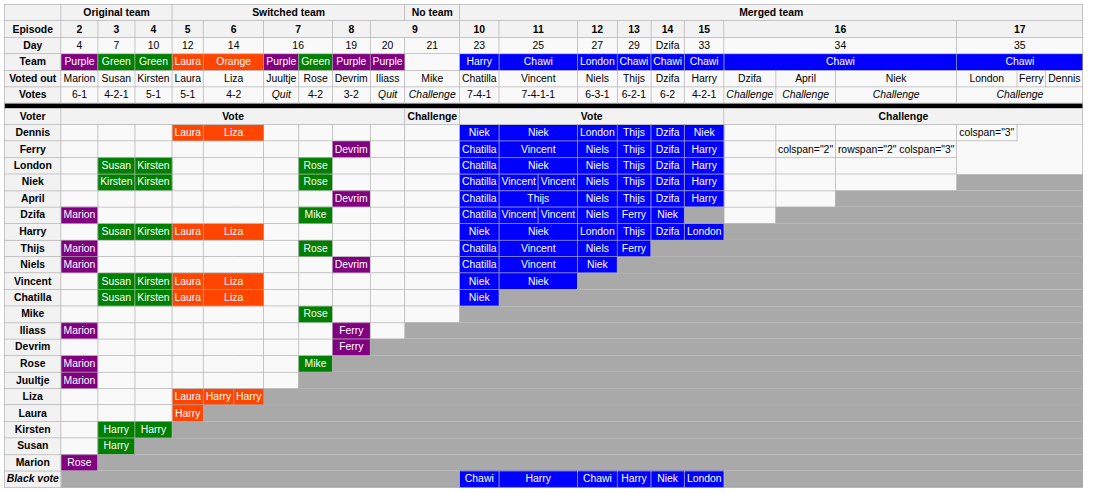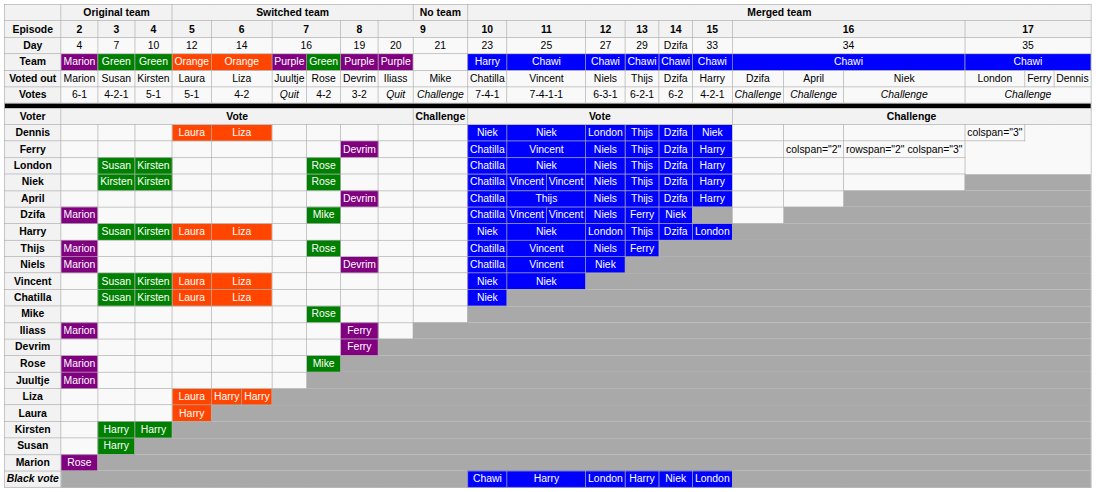(79, 62) Purple -> (79, 62) Marion
(188, 62) Laura -> (192, 62) Orange
(597, 62) London -> (605, 62) Chawi
(597, 479) Chawi -> (605, 479) London
